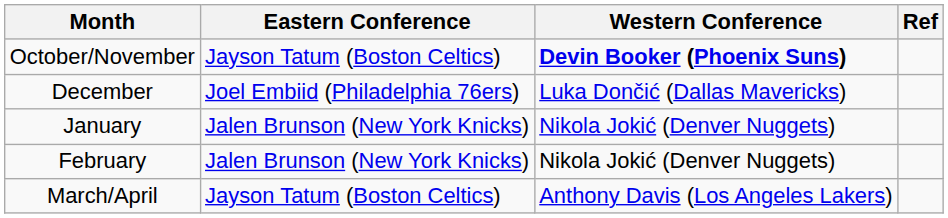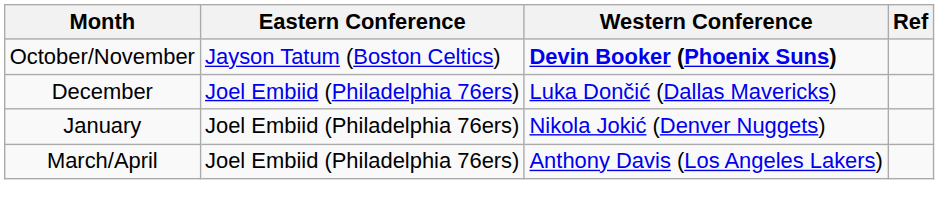(367, 126) Jalen Brunson (New York Knicks) -> (362, 126) Joel Embiid (Philadelphia 76ers)
- row: (102, 160)
(353, 195) Jayson Tatum (Boston Celtics) -> (362, 160) Joel Embiid (Philadelphia 76ers)
